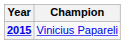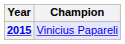(77, 30) no background -> (77, 30) lavender background
